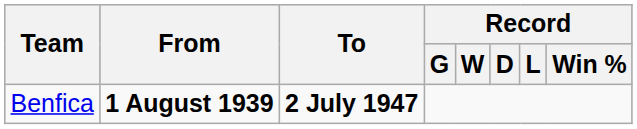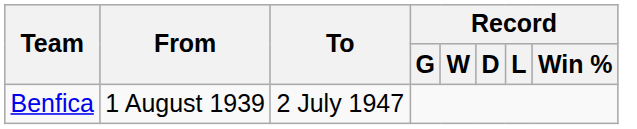(189, 103) bold -> (185, 103) normal
(352, 103) bold -> (340, 103) normal
